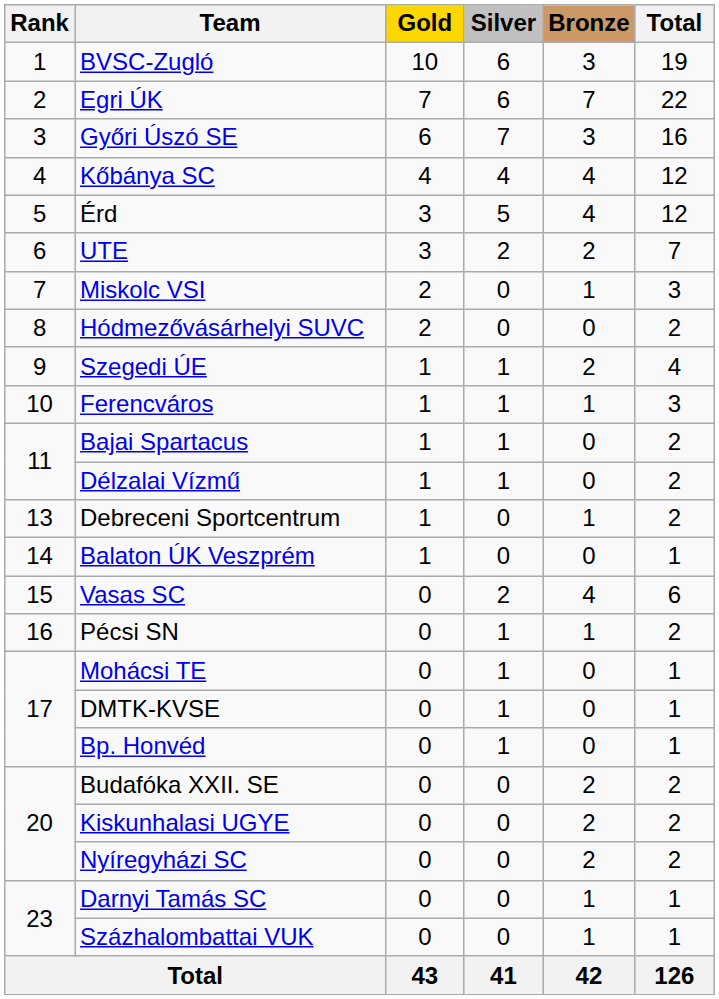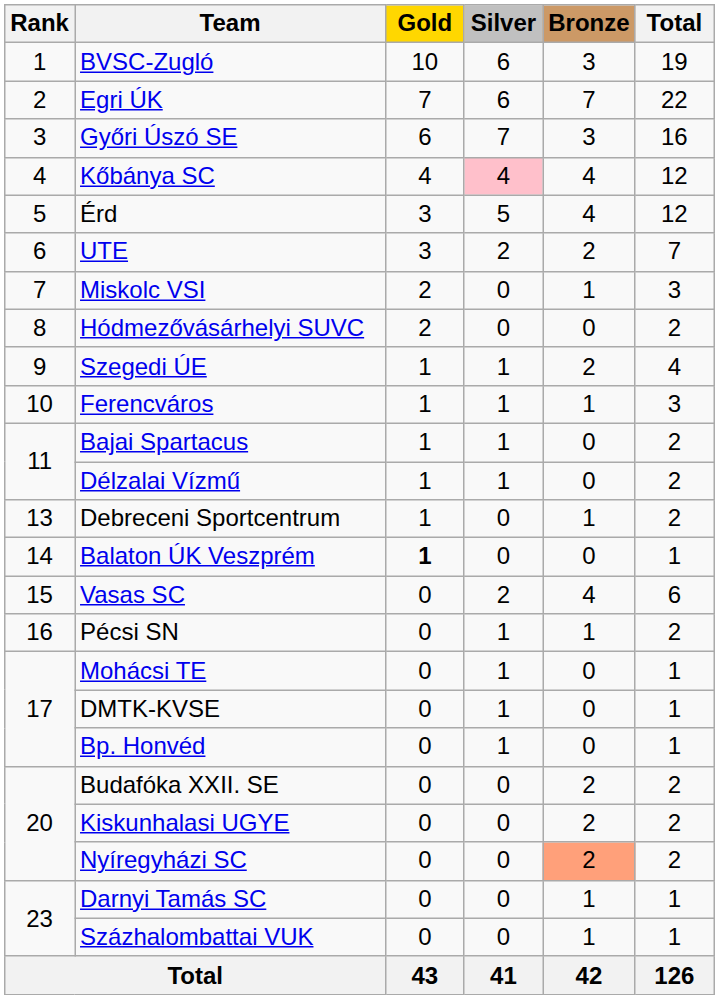(503, 175) no background -> (503, 175) pink background
(425, 556) normal -> (425, 556) bold
(589, 860) no background -> (589, 860) lightsalmon background
